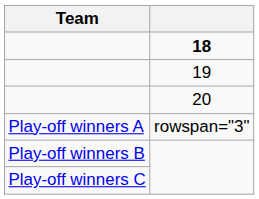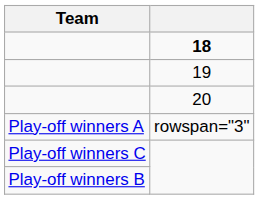(77, 153) Play-off winners B -> (77, 153) Play-off winners C
(77, 180) Play-off winners C -> (77, 180) Play-off winners B
